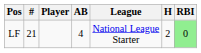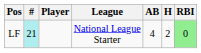columns swapped: (126, 12) <-> (81, 12)
(31, 34) no background -> (31, 34) paleturquoise background
